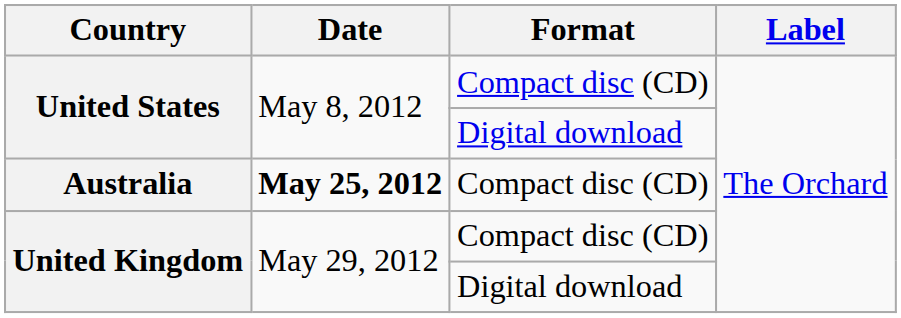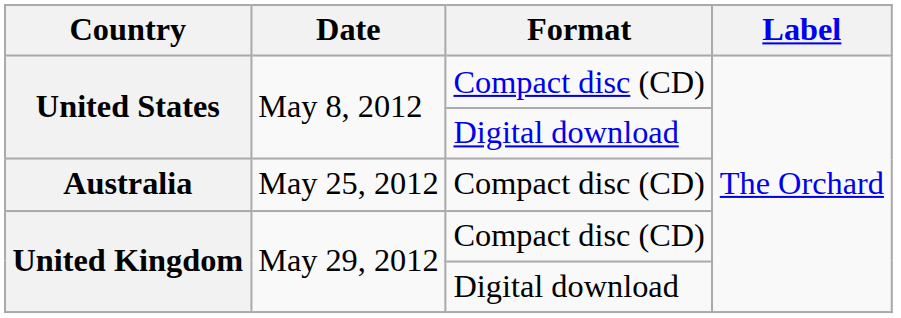(350, 183) bold -> (348, 183) normal
